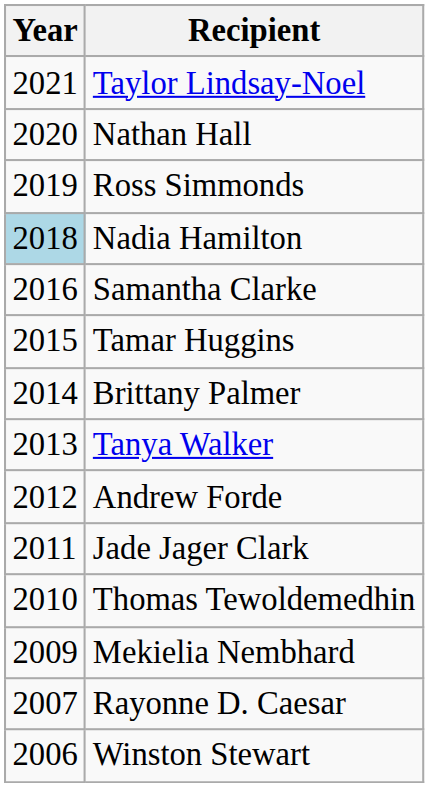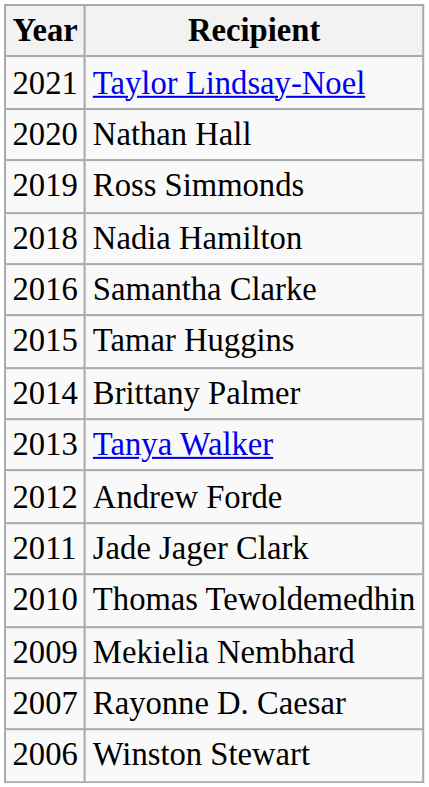(45, 237) lightblue background -> (45, 237) no background
